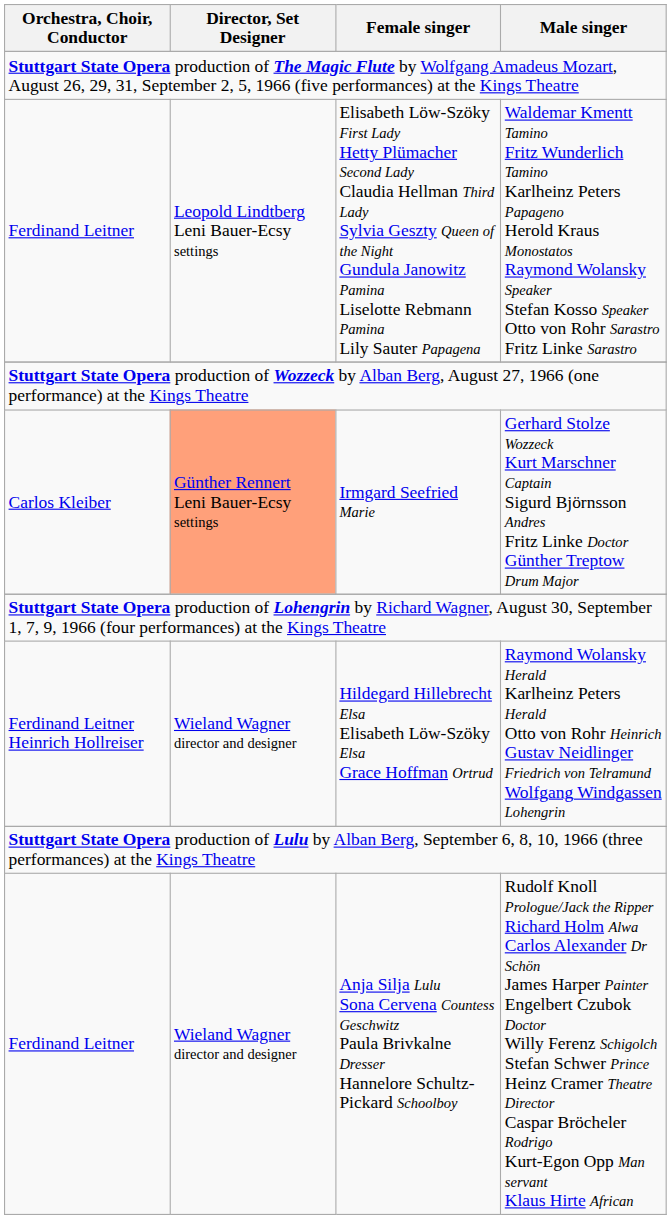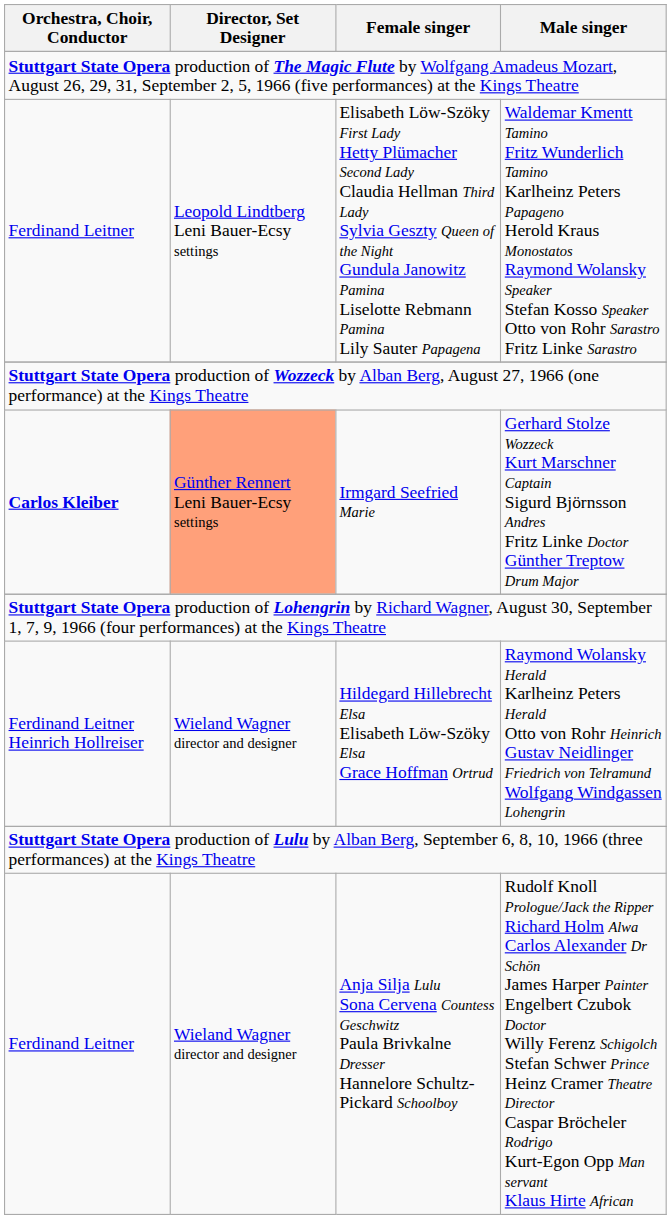(60, 501) normal -> (64, 501) bold
